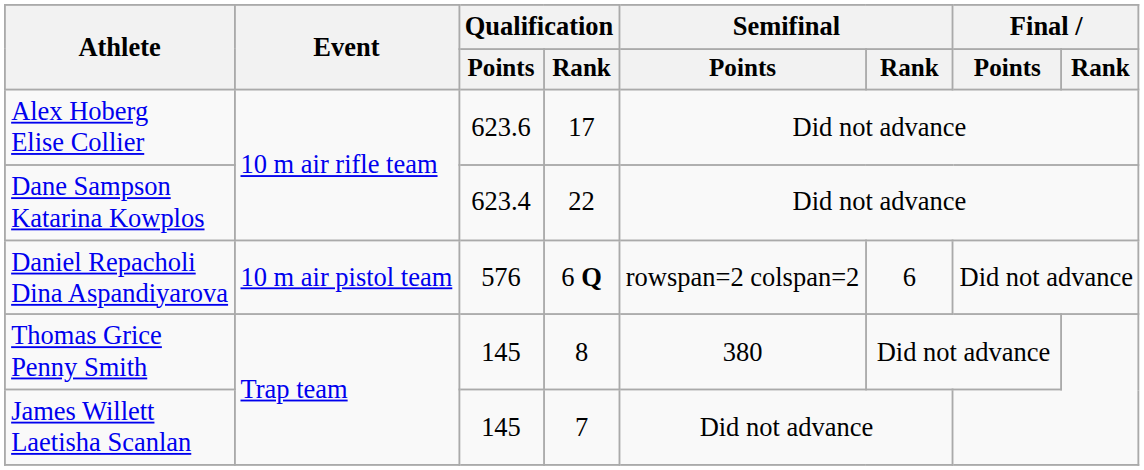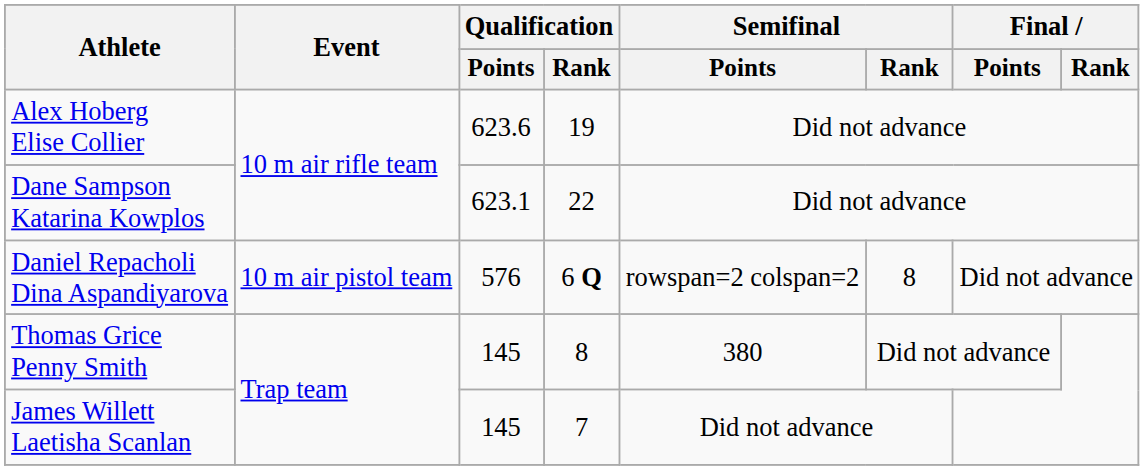(582, 127) 17 -> (582, 127) 19
(501, 202) 623.4 -> (501, 202) 623.1
(909, 277) 6 -> (909, 277) 8
